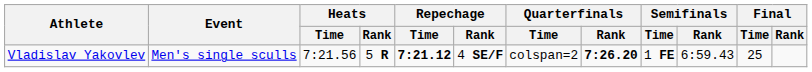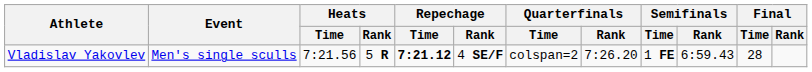(611, 55) bold -> (611, 55) normal
(755, 55) 25 -> (755, 55) 28
